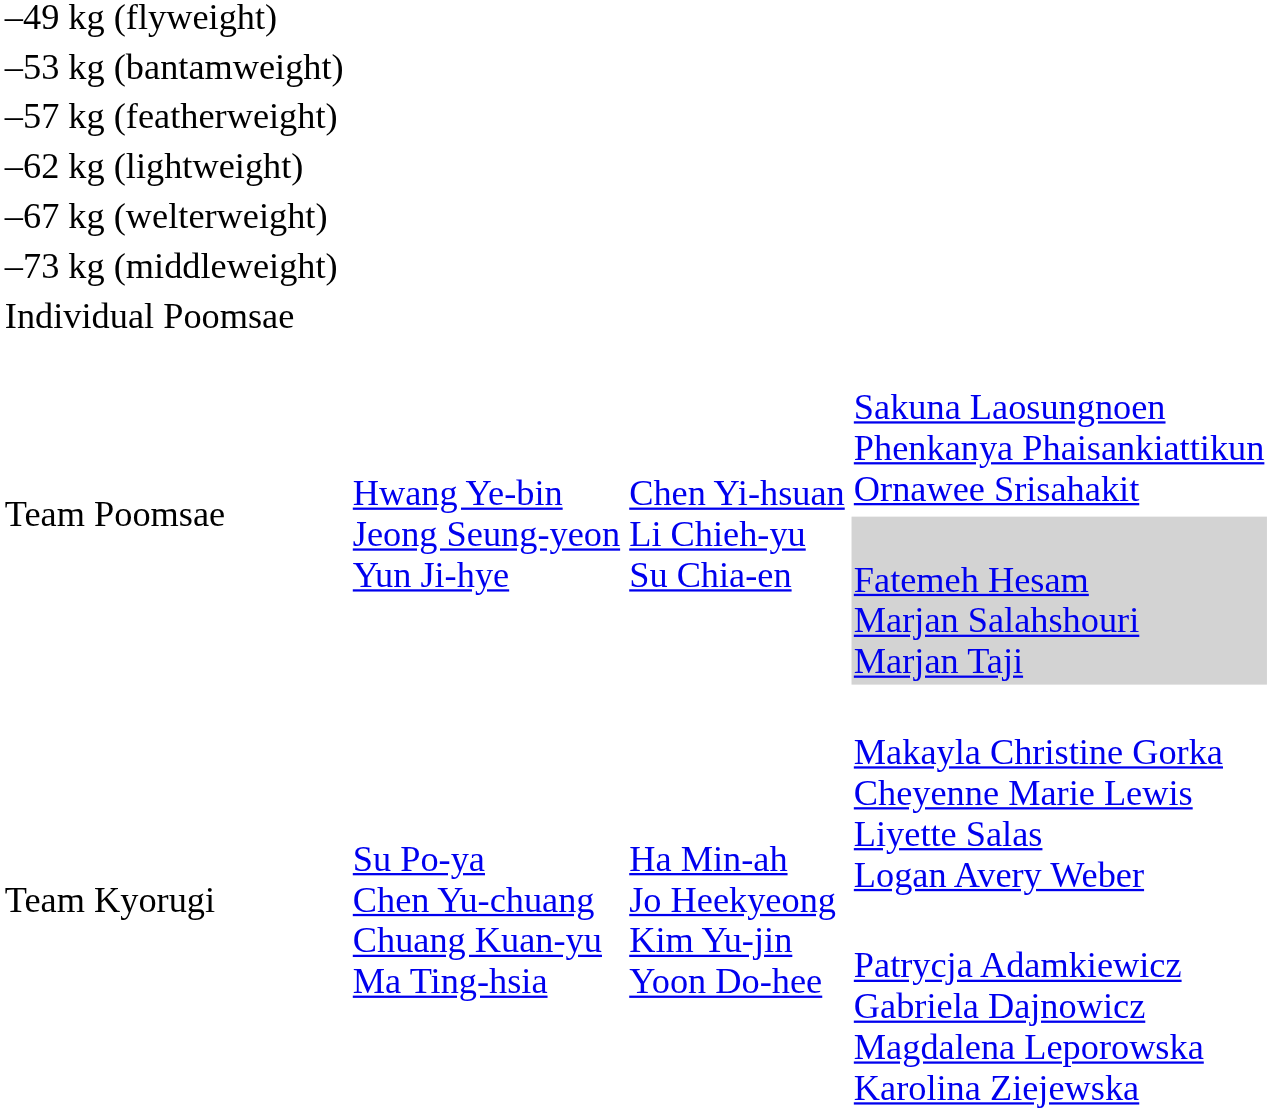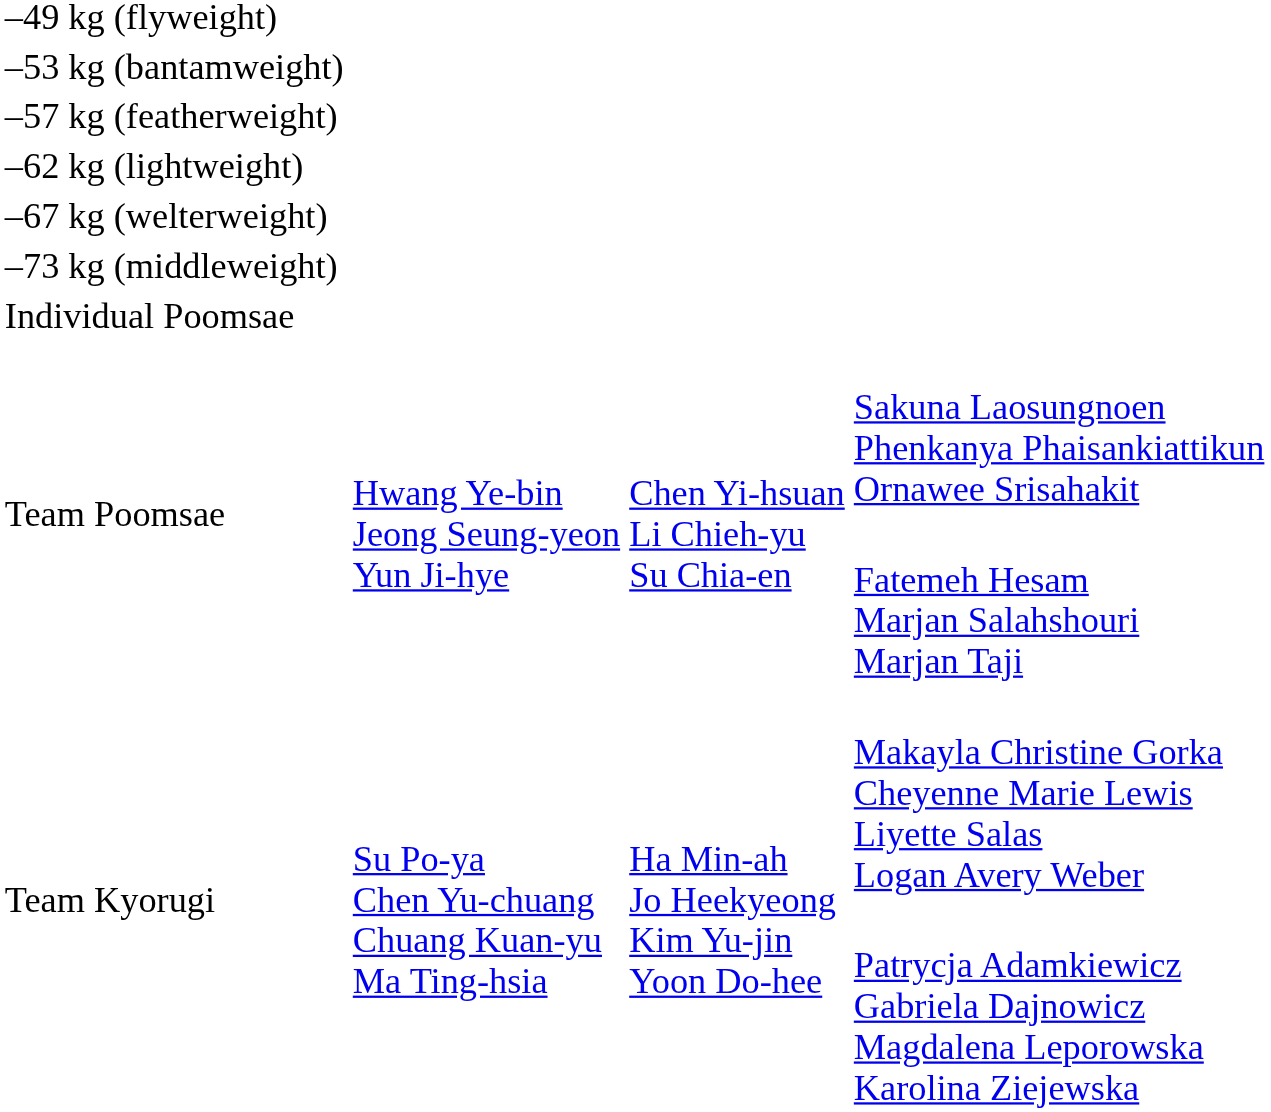(997, 620) lightgrey background -> (997, 620) no background
